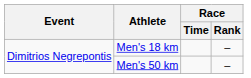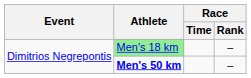(147, 48) no background -> (147, 48) lightgreen background
(147, 65) normal -> (149, 65) bold
